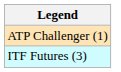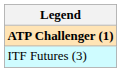(58, 35) normal -> (60, 35) bold
